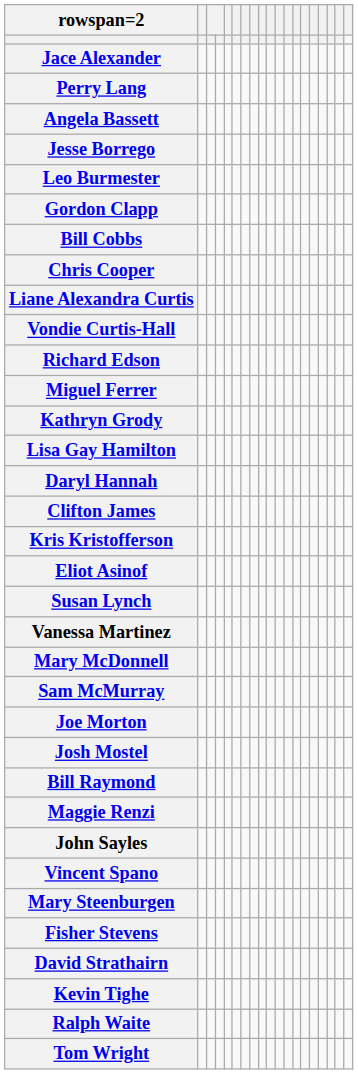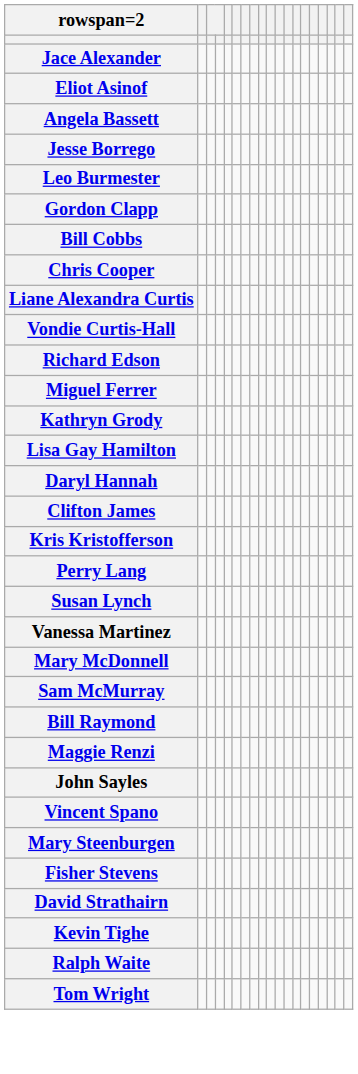rows swapped: (101, 571) <-> (101, 88)
- row: (101, 722)
- row: (101, 752)
